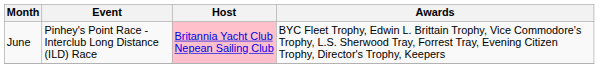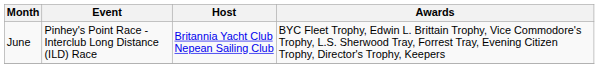(224, 42) pink background -> (224, 42) no background
